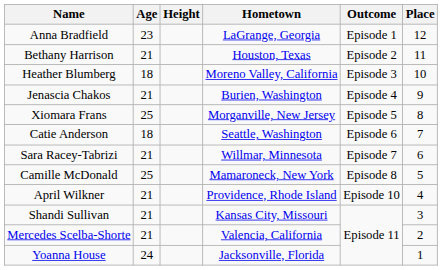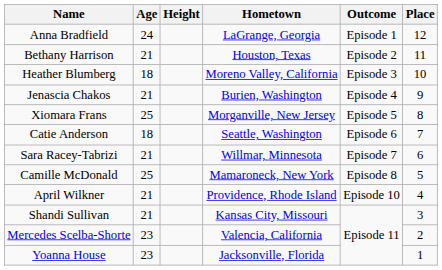(147, 34) 23 -> (147, 34) 24
(147, 235) 21 -> (147, 235) 23
(147, 255) 24 -> (147, 255) 23
